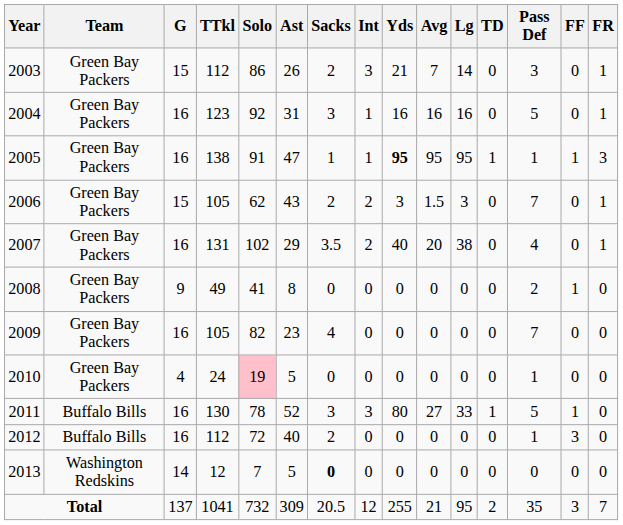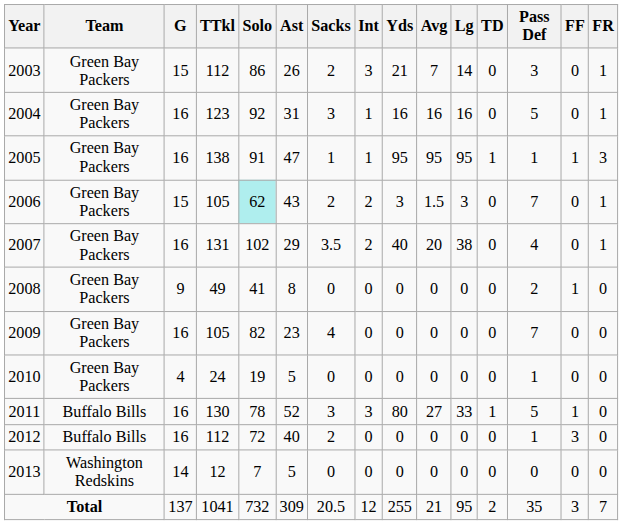(400, 157) bold -> (400, 157) normal
(257, 201) no background -> (257, 201) paleturquoise background
(257, 376) pink background -> (257, 376) no background
(331, 471) bold -> (331, 471) normal
